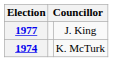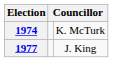rows swapped: (26, 48) <-> (26, 30)
